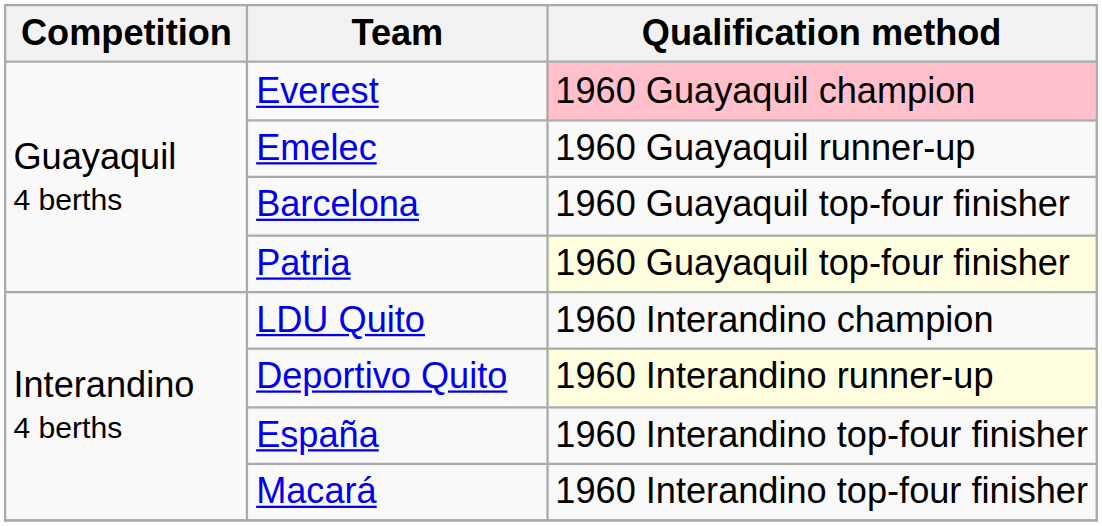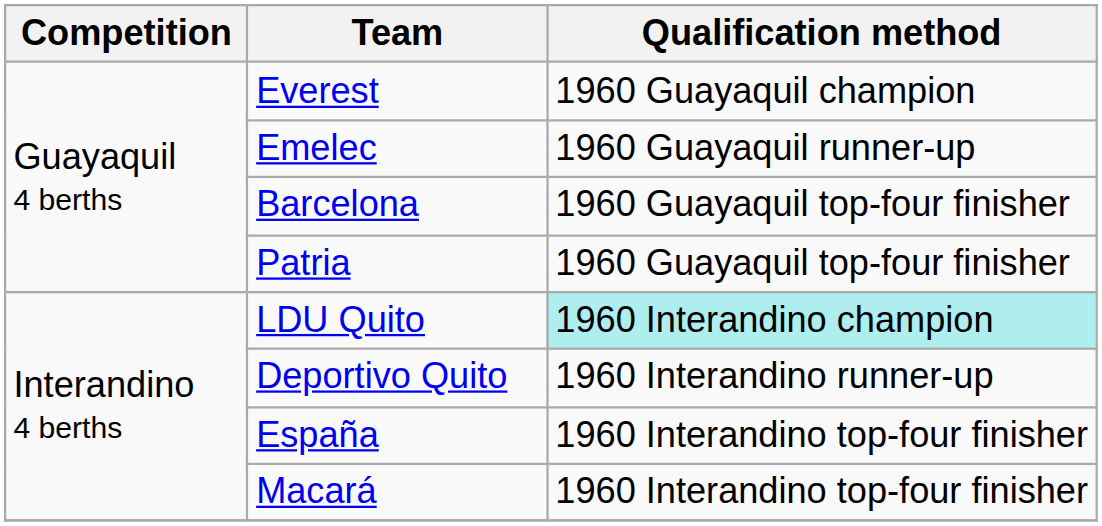(765, 90) pink background -> (765, 90) no background
(813, 262) lightyellow background -> (813, 262) no background
(774, 319) no background -> (774, 319) paleturquoise background
(774, 377) lightyellow background -> (774, 377) no background
